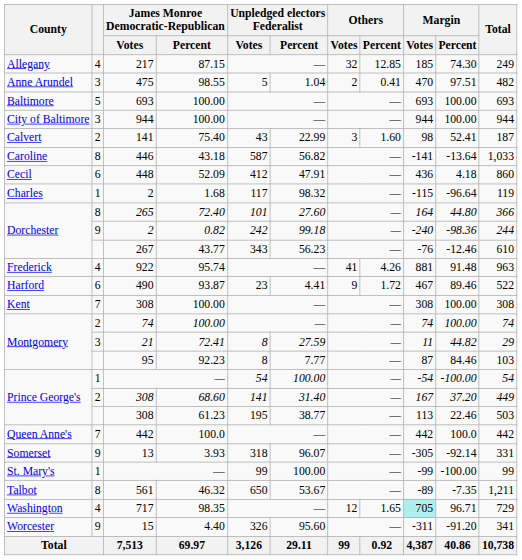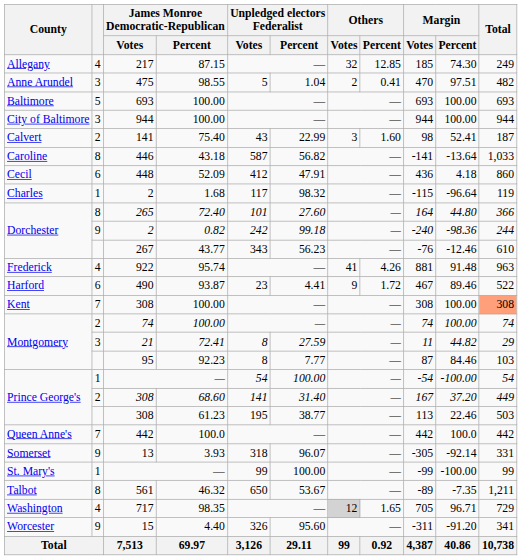(505, 304) no background -> (505, 304) lightsalmon background
(352, 508) no background -> (352, 508) lightgrey background
(424, 508) paleturquoise background -> (424, 508) no background
